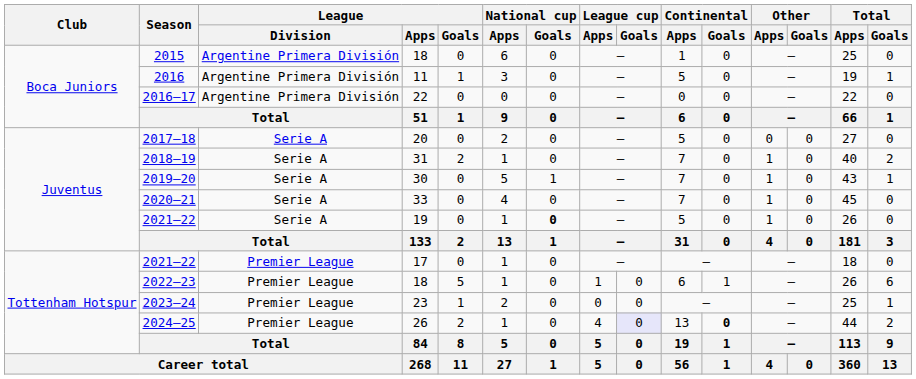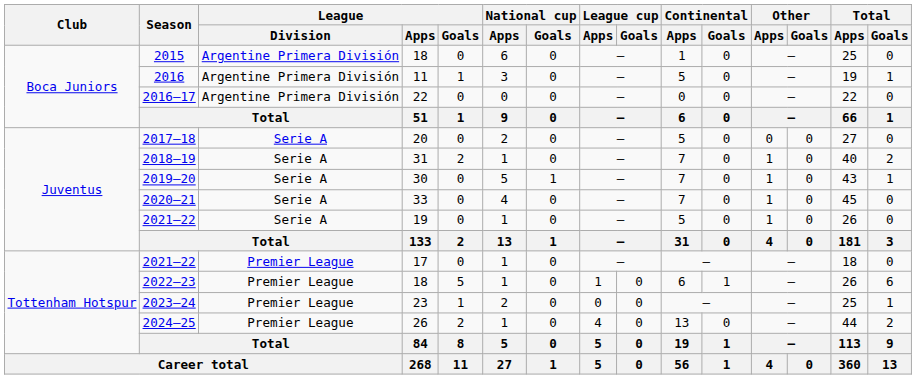(553, 220) bold -> (553, 220) normal
(639, 323) lavender background -> (639, 323) no background
(727, 323) bold -> (727, 323) normal
